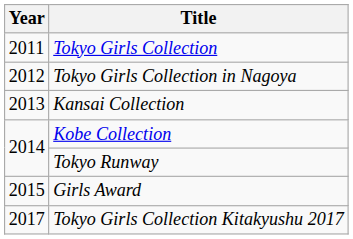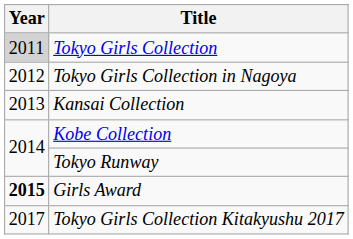(26, 47) no background -> (26, 47) lightgrey background
(27, 190) normal -> (27, 190) bold
